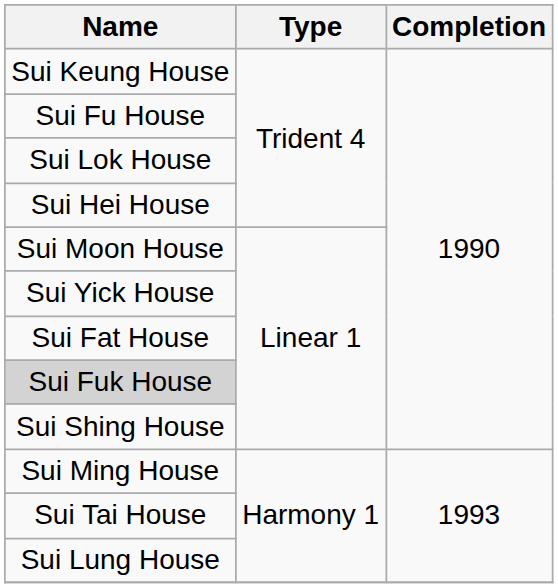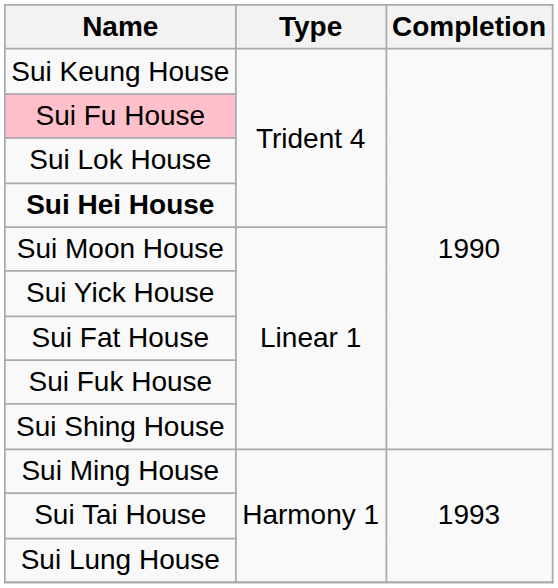(120, 115) no background -> (120, 115) pink background
(120, 204) normal -> (120, 204) bold
(120, 381) lightgrey background -> (120, 381) no background
